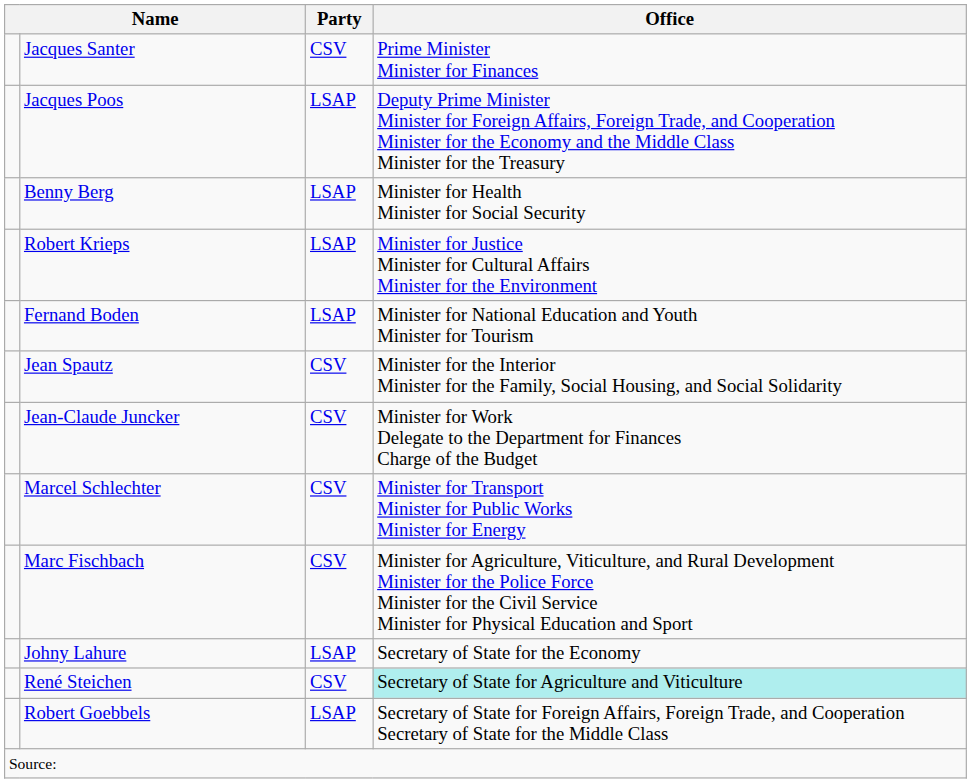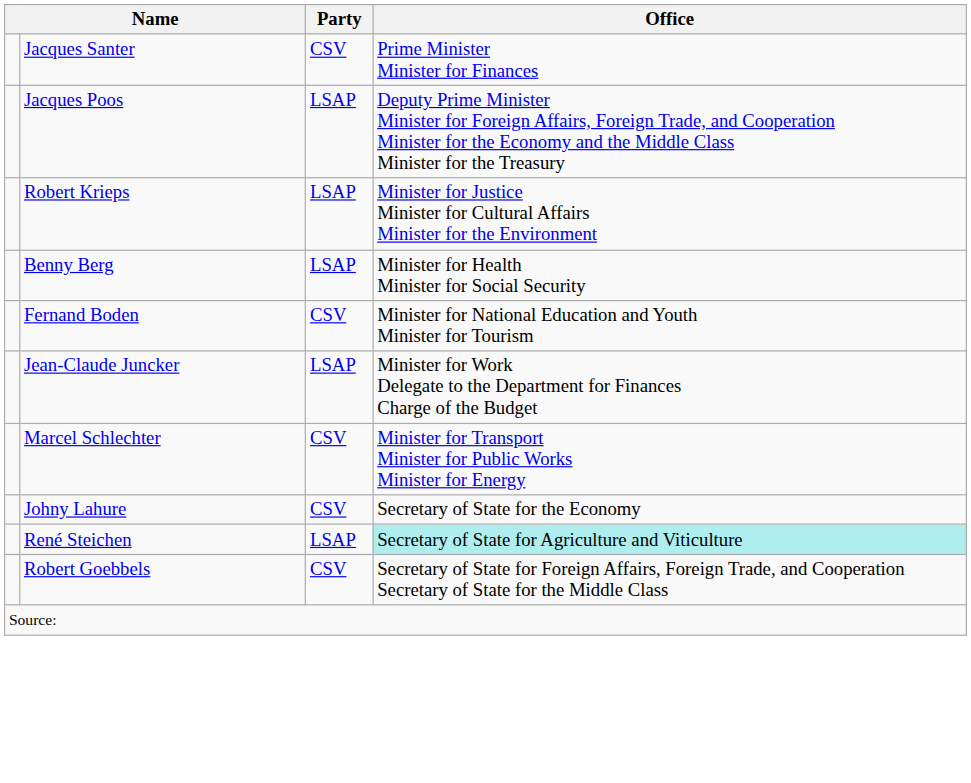rows swapped: (69, 192) <-> (77, 243)
(333, 315) LSAP -> (328, 315) CSV
- row: (68, 365)
(328, 416) CSV -> (333, 365) LSAP
- row: (84, 560)
(333, 653) LSAP -> (328, 509) CSV
(328, 682) CSV -> (333, 539) LSAP
(333, 712) LSAP -> (328, 568) CSV
